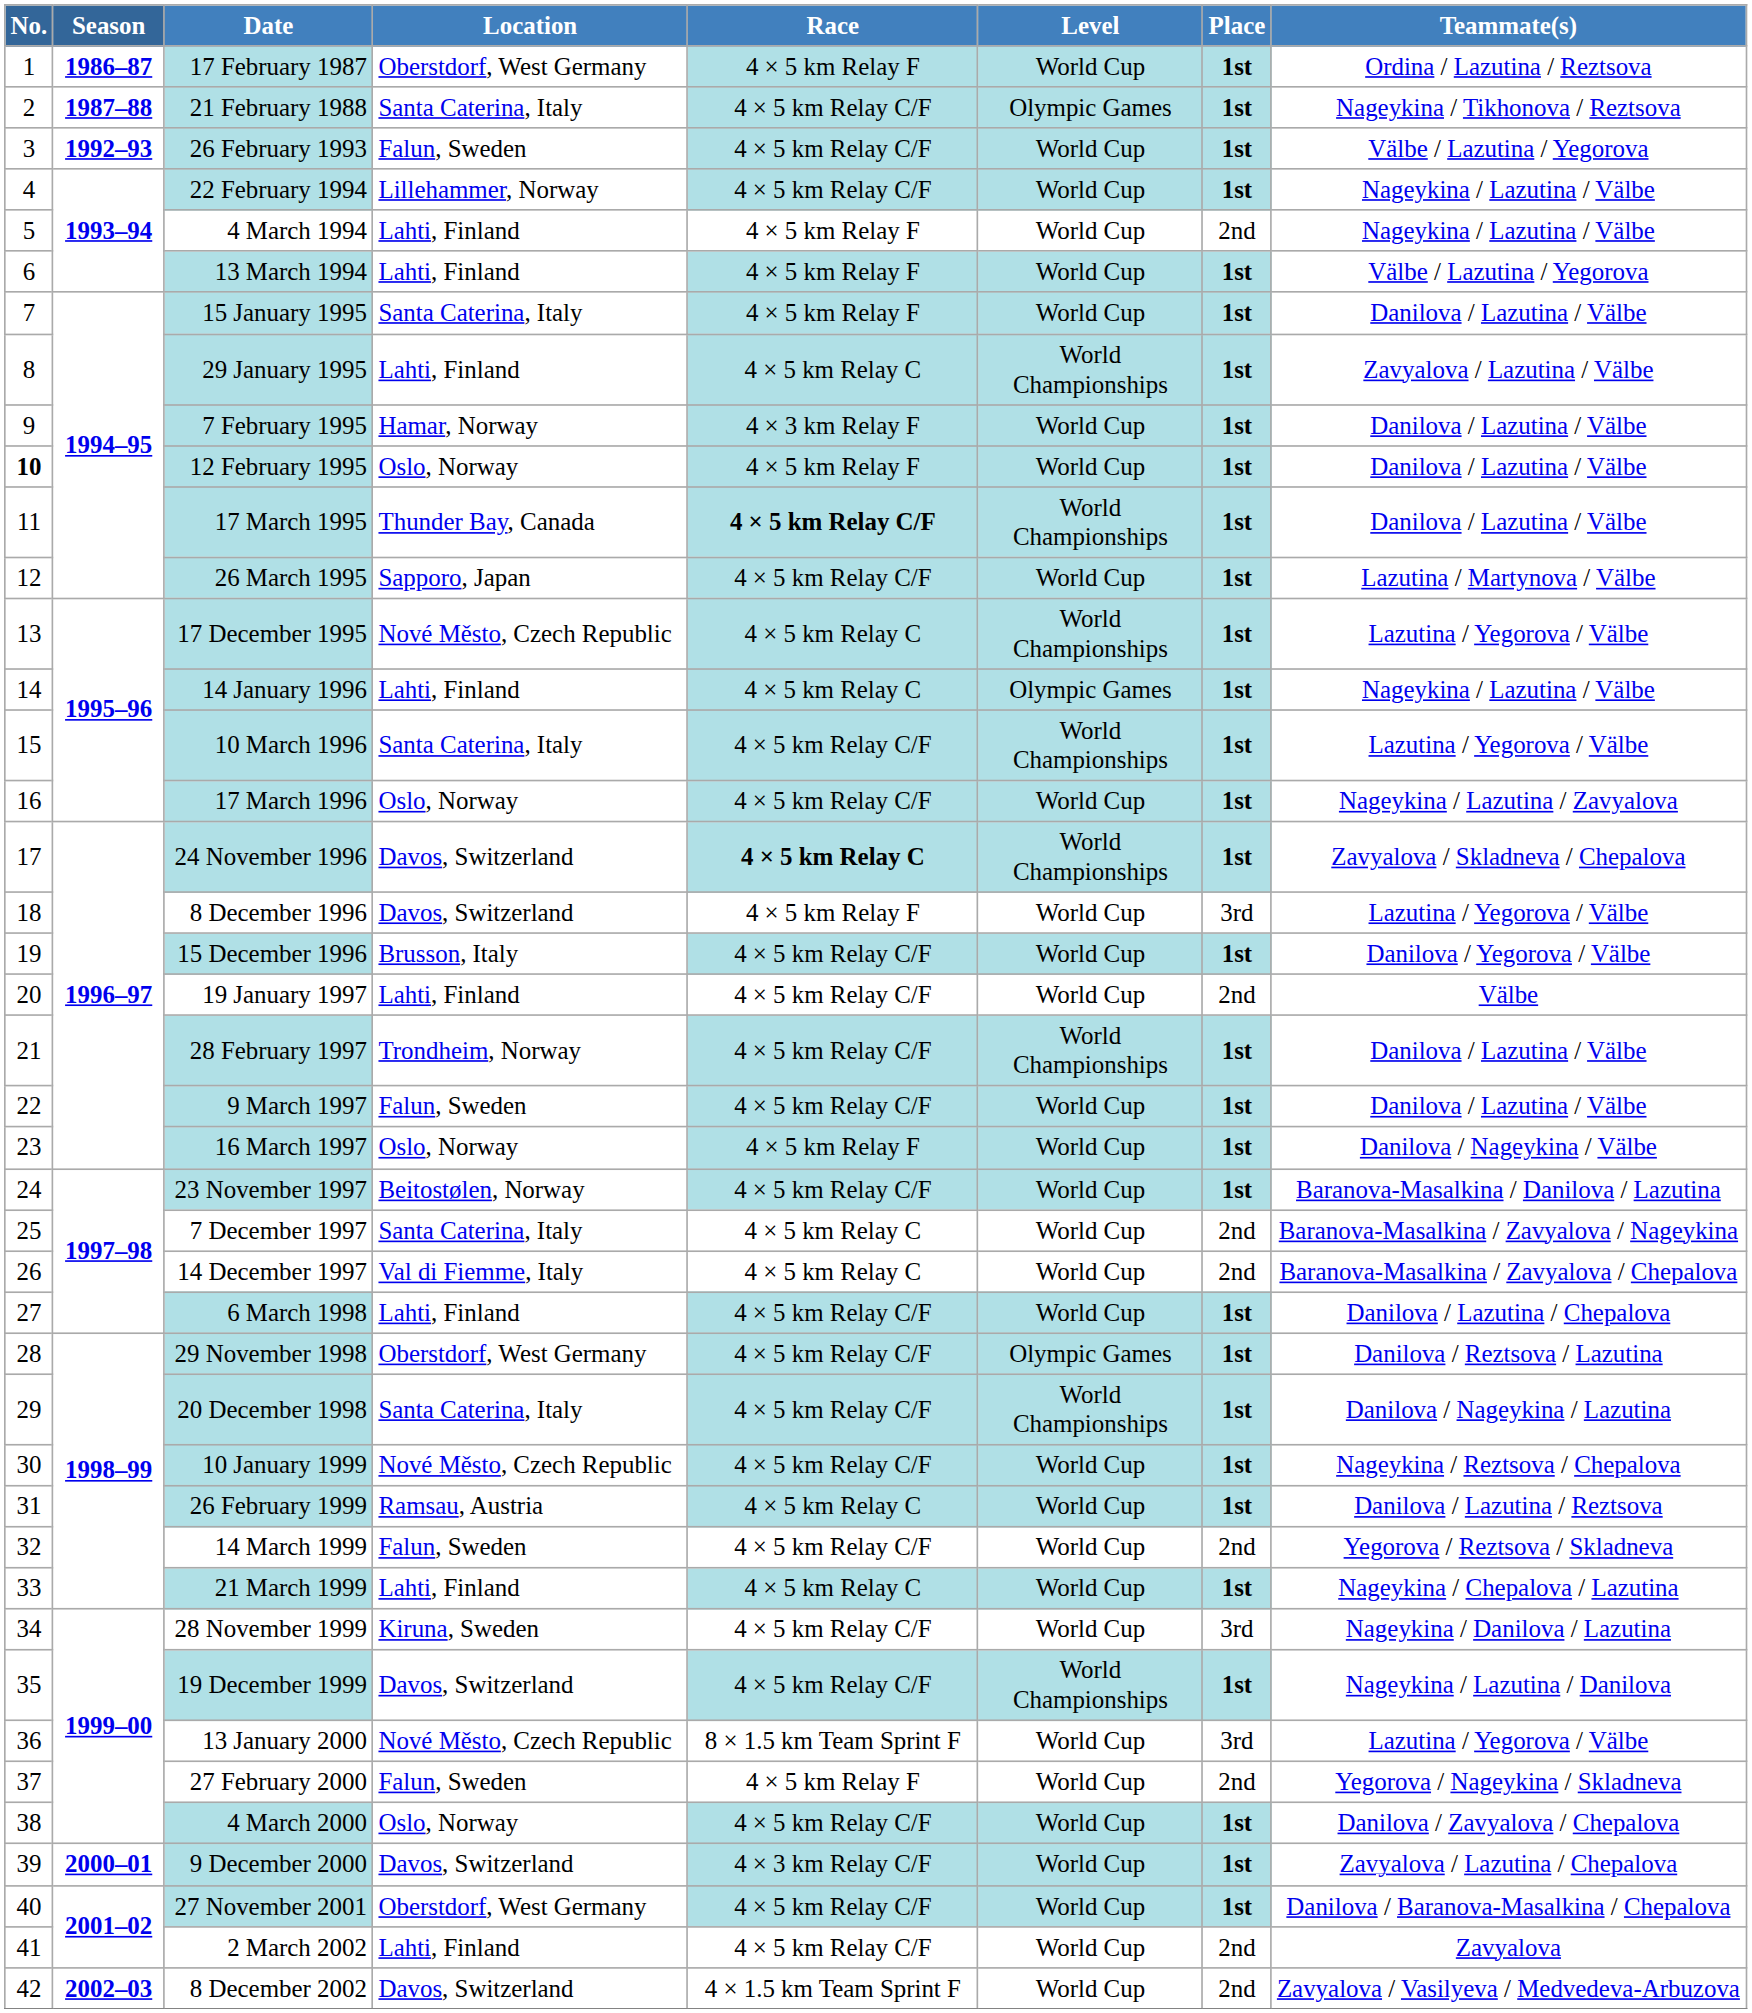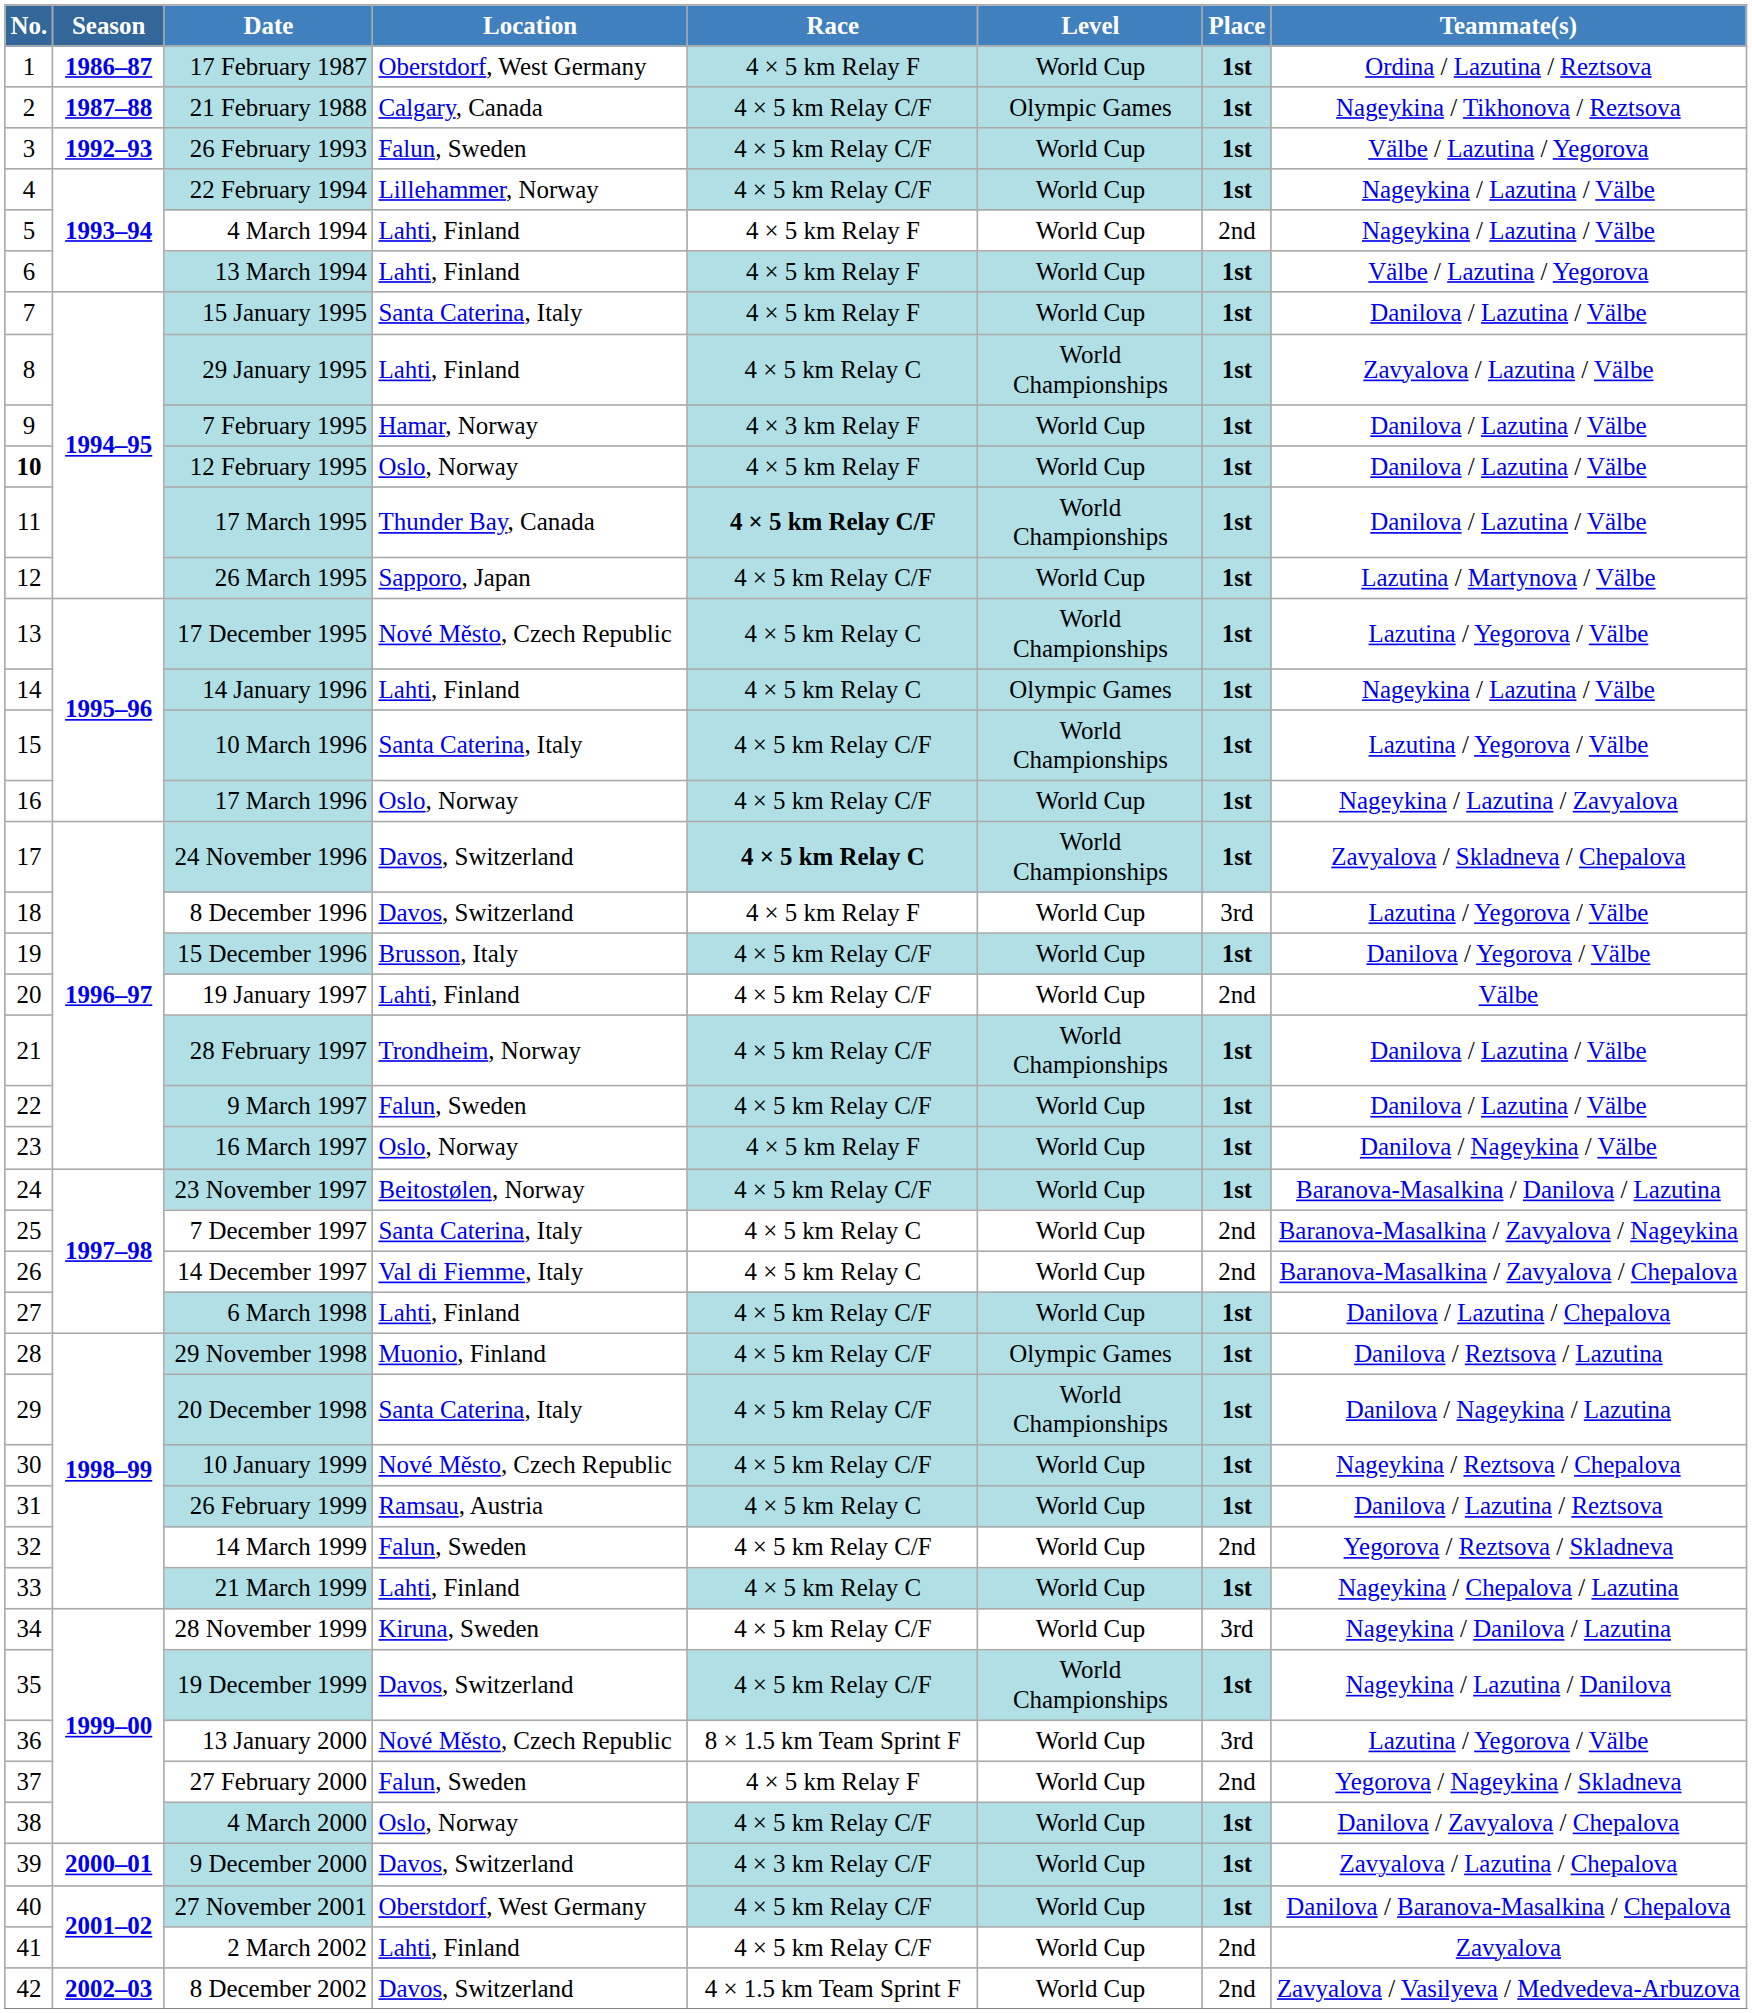(480, 107) Santa Caterina, Italy -> (461, 107) Calgary, Canada
(512, 1353) Oberstdorf, West Germany -> (462, 1353) Muonio, Finland
